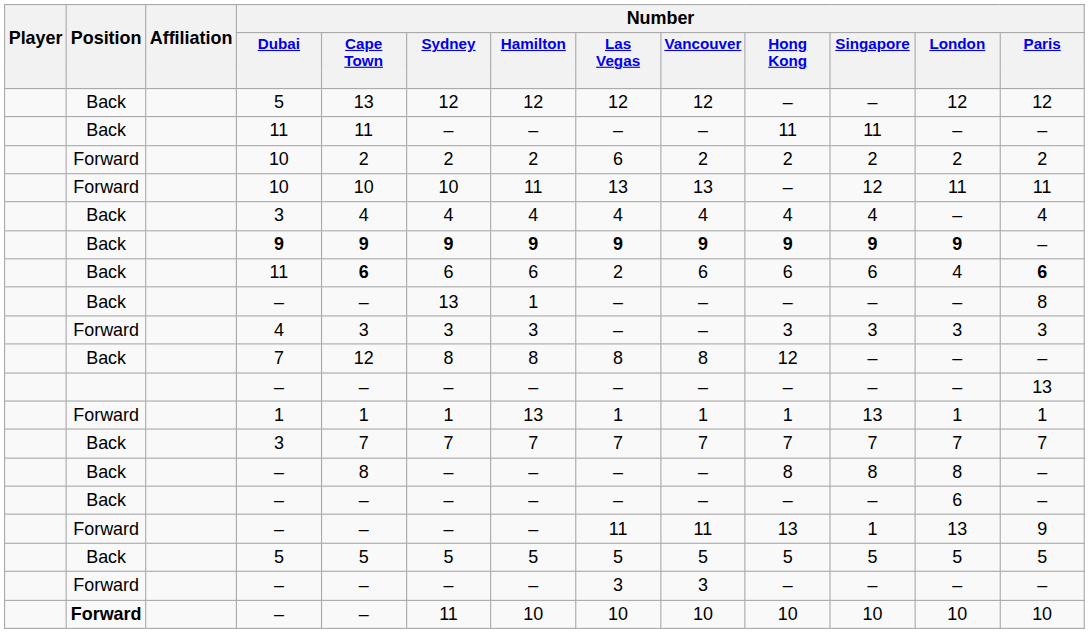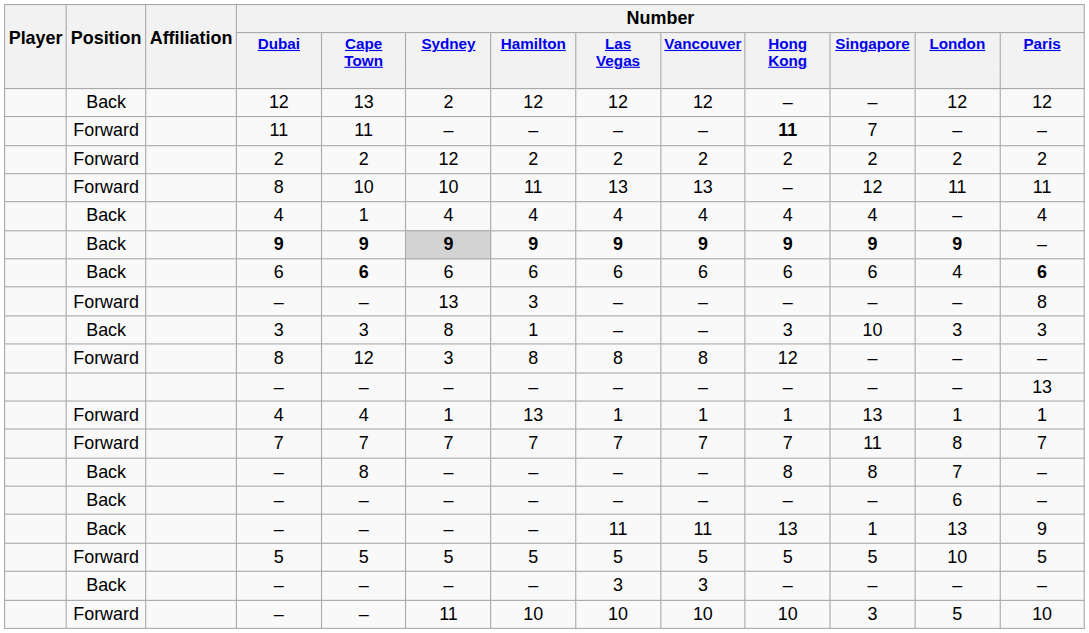(279, 102) 5 -> (279, 102) 12
(448, 102) 12 -> (448, 102) 2
(106, 130) Back -> (106, 130) Forward
(788, 130) normal -> (788, 130) bold
(872, 130) 11 -> (872, 130) 7
(279, 159) 10 -> (279, 159) 2
(448, 159) 2 -> (448, 159) 12
(618, 159) 6 -> (618, 159) 2
(279, 187) 10 -> (279, 187) 8
(279, 216) 3 -> (279, 216) 4
(364, 216) 4 -> (364, 216) 1
(448, 244) no background -> (448, 244) lightgrey background
(279, 272) 11 -> (279, 272) 6
(618, 272) 2 -> (618, 272) 6
(106, 301) Back -> (106, 301) Forward
(533, 301) 1 -> (533, 301) 3
(106, 329) Forward -> (106, 329) Back
(279, 329) 4 -> (279, 329) 3
(448, 329) 3 -> (448, 329) 8
(533, 329) 3 -> (533, 329) 1
(873, 329) 3 -> (872, 329) 10
(106, 358) Back -> (106, 358) Forward
(279, 358) 7 -> (279, 358) 8
(448, 358) 8 -> (448, 358) 3
(279, 415) 1 -> (279, 415) 4
(364, 415) 1 -> (364, 415) 4
(106, 443) Back -> (106, 443) Forward
(279, 443) 3 -> (279, 443) 7
(873, 443) 7 -> (872, 443) 11
(957, 443) 7 -> (957, 443) 8
(957, 471) 8 -> (957, 471) 7
(106, 528) Forward -> (106, 528) Back
(106, 557) Back -> (106, 557) Forward
(957, 557) 5 -> (957, 557) 10
(106, 585) Forward -> (106, 585) Back
(106, 613) bold -> (106, 613) normal
(872, 613) 10 -> (872, 613) 3
(957, 613) 10 -> (957, 613) 5
